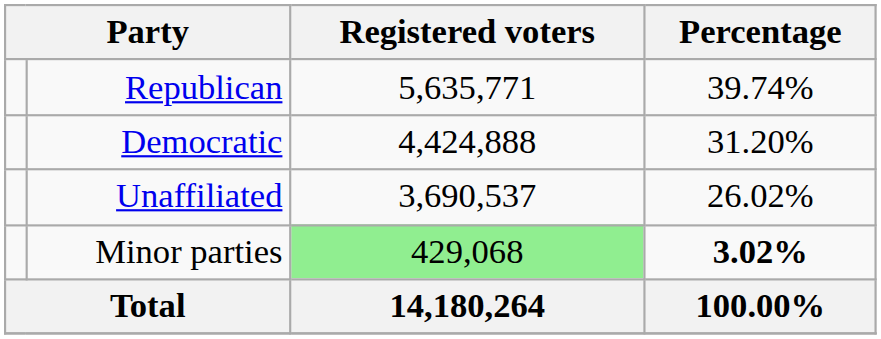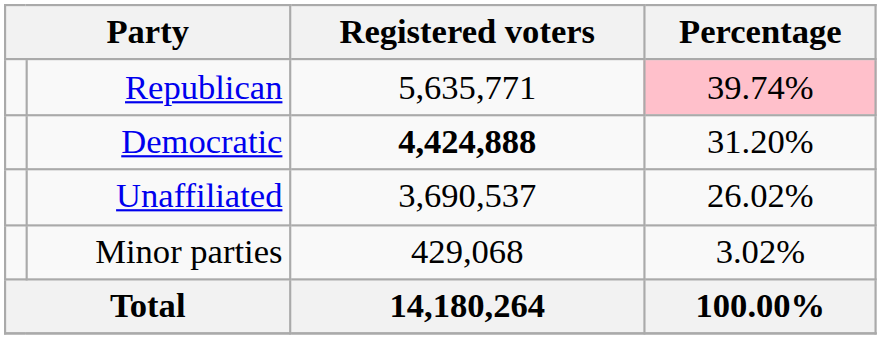(760, 86) no background -> (760, 86) pink background
(467, 141) normal -> (467, 141) bold
(467, 251) lightgreen background -> (467, 251) no background
(760, 251) bold -> (760, 251) normal
